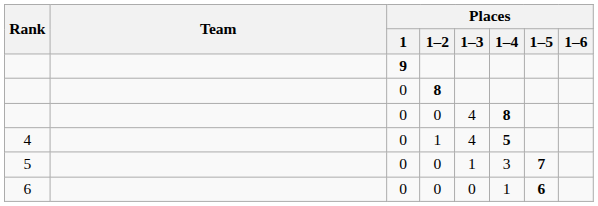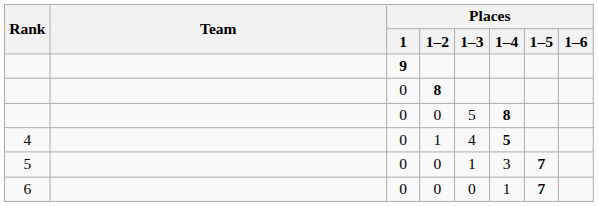(472, 115) 4 -> (472, 115) 5
(541, 189) 6 -> (541, 189) 7
